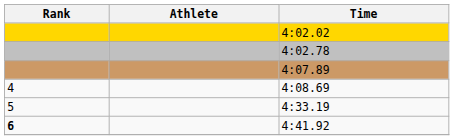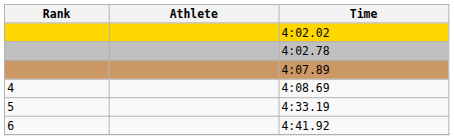(11, 126) bold -> (11, 126) normal
